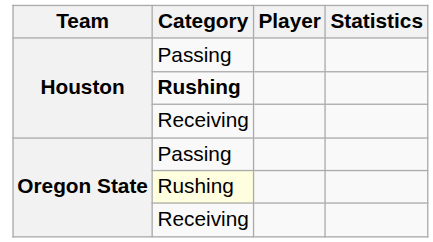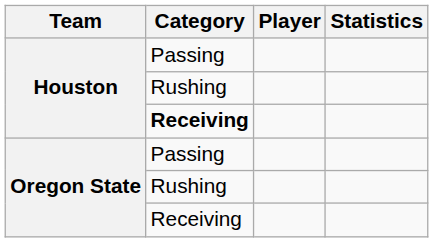(199, 87) bold -> (189, 87) normal
(203, 120) normal -> (200, 120) bold
(196, 186) lightyellow background -> (189, 186) no background
